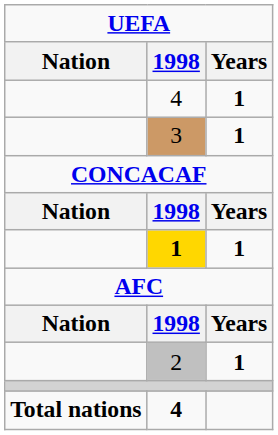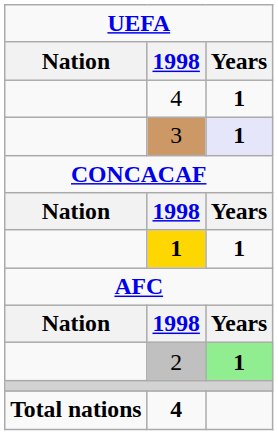(239, 135) no background -> (239, 135) lavender background
(239, 361) no background -> (239, 361) lightgreen background
